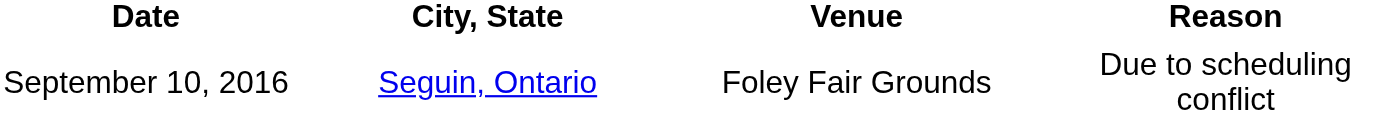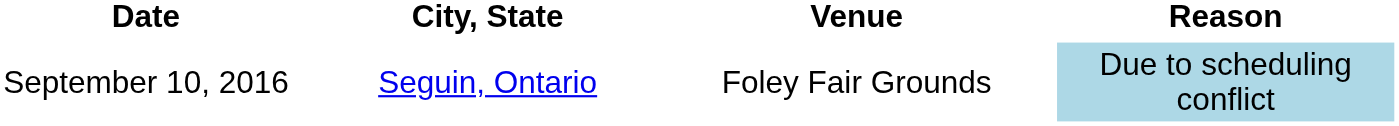(1226, 82) no background -> (1226, 82) lightblue background
